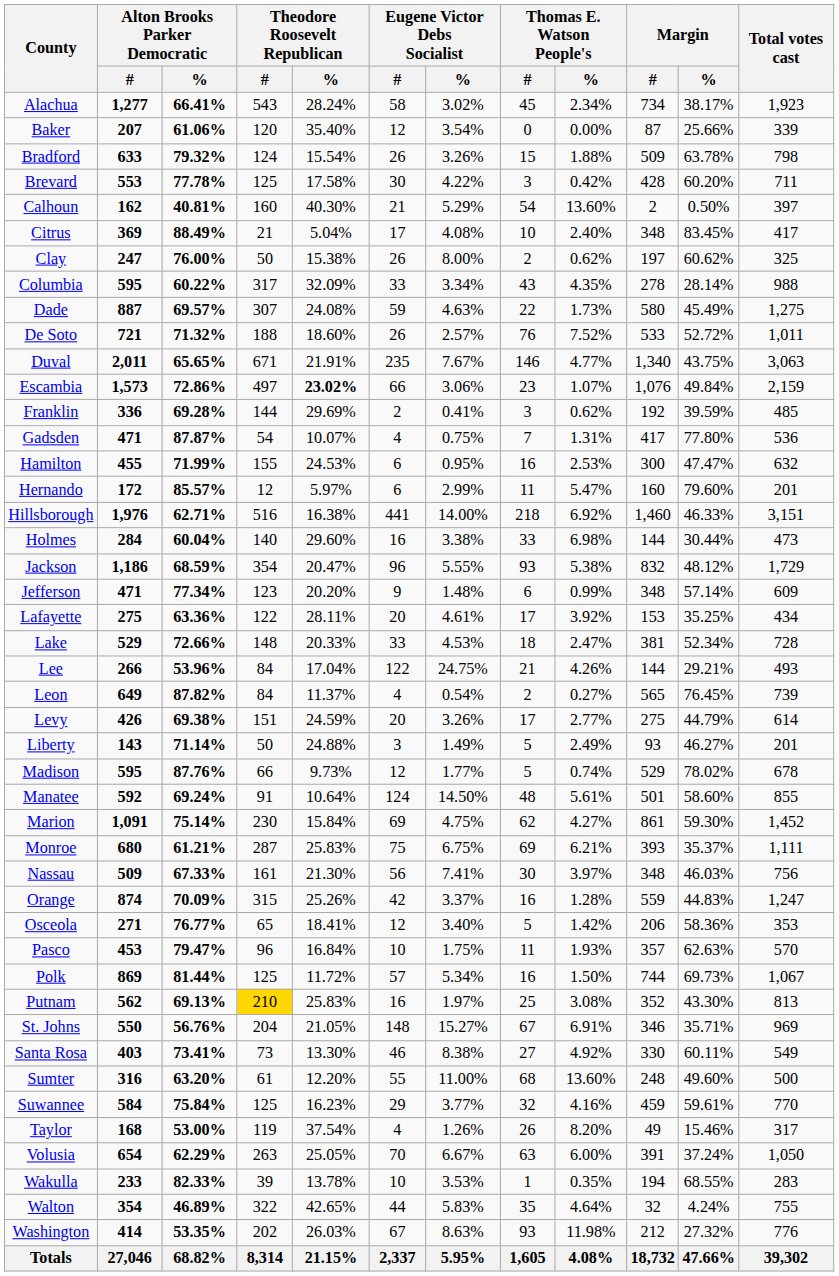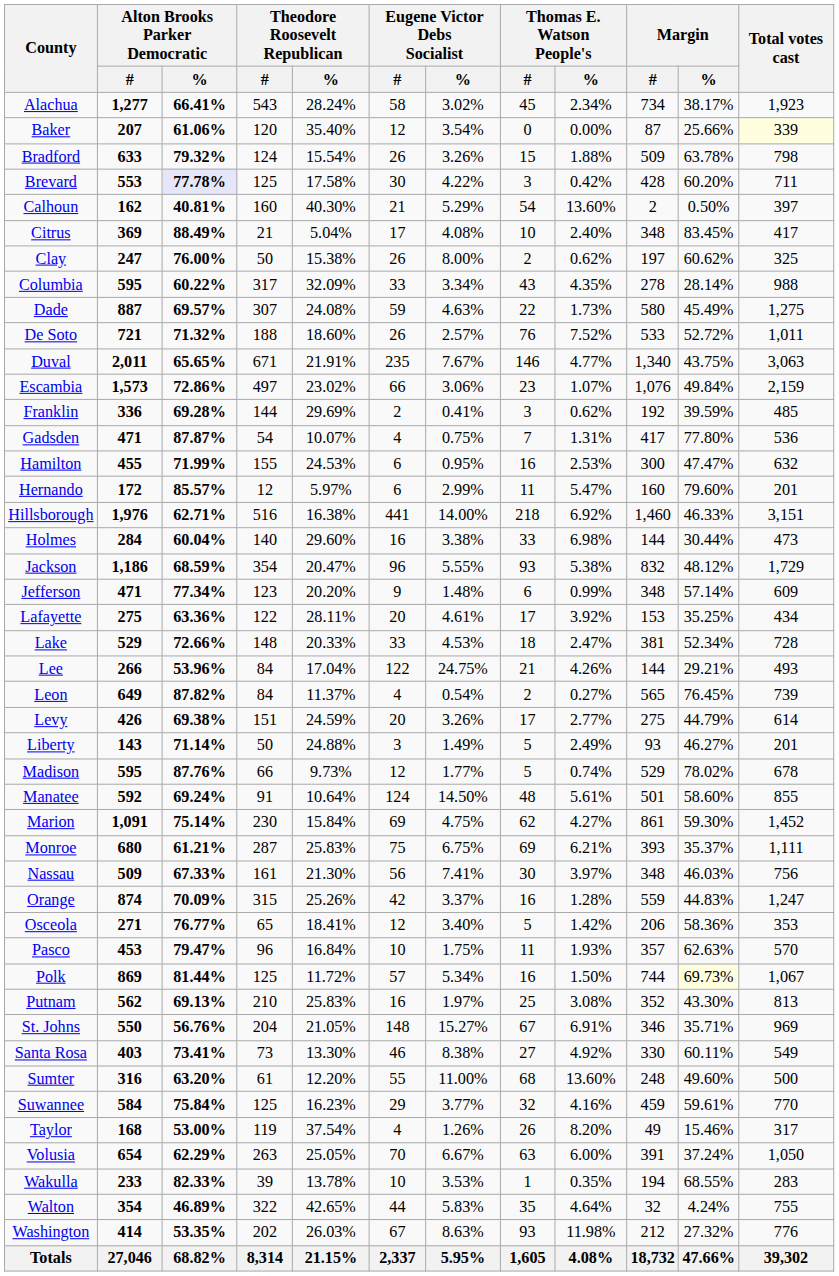(786, 130) no background -> (786, 130) lightyellow background
(200, 181) no background -> (200, 181) lavender background
(331, 386) bold -> (331, 386) normal
(709, 976) no background -> (709, 976) lightyellow background
(265, 1001) gold background -> (265, 1001) no background
